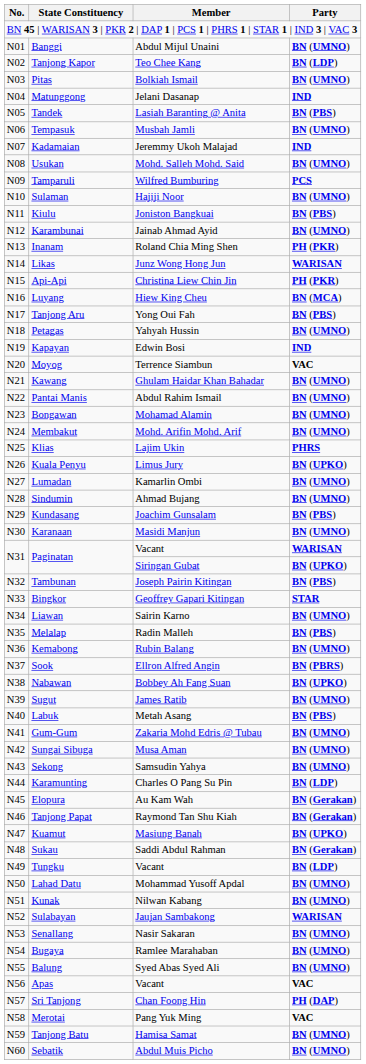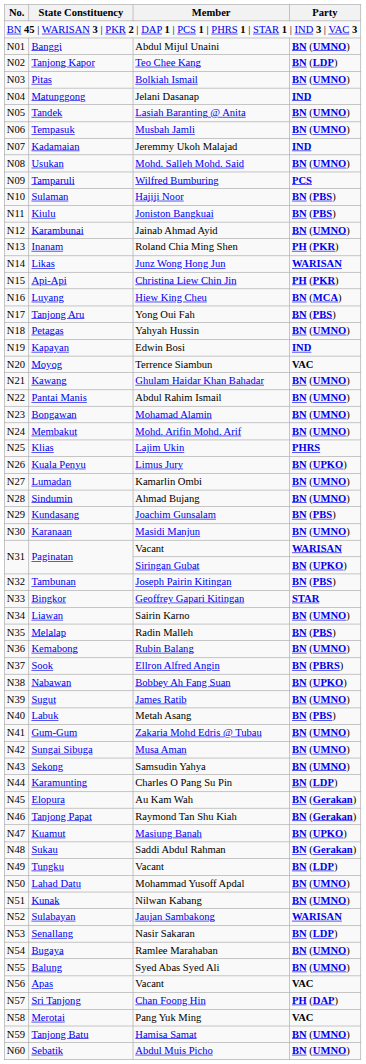(314, 113) BN (PBS) -> (321, 113) BN (UMNO)
(321, 197) BN (UMNO) -> (314, 197) BN (PBS)
(321, 933) BN (UMNO) -> (315, 933) BN (LDP)
